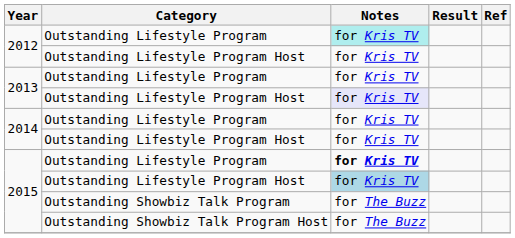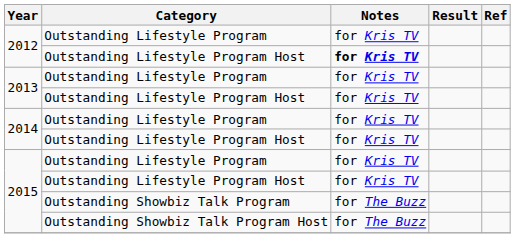(376, 36) paleturquoise background -> (376, 36) no background
(376, 56) normal -> (376, 56) bold
(376, 98) lavender background -> (376, 98) no background
(376, 160) bold -> (376, 160) normal
(376, 181) lightblue background -> (376, 181) no background
